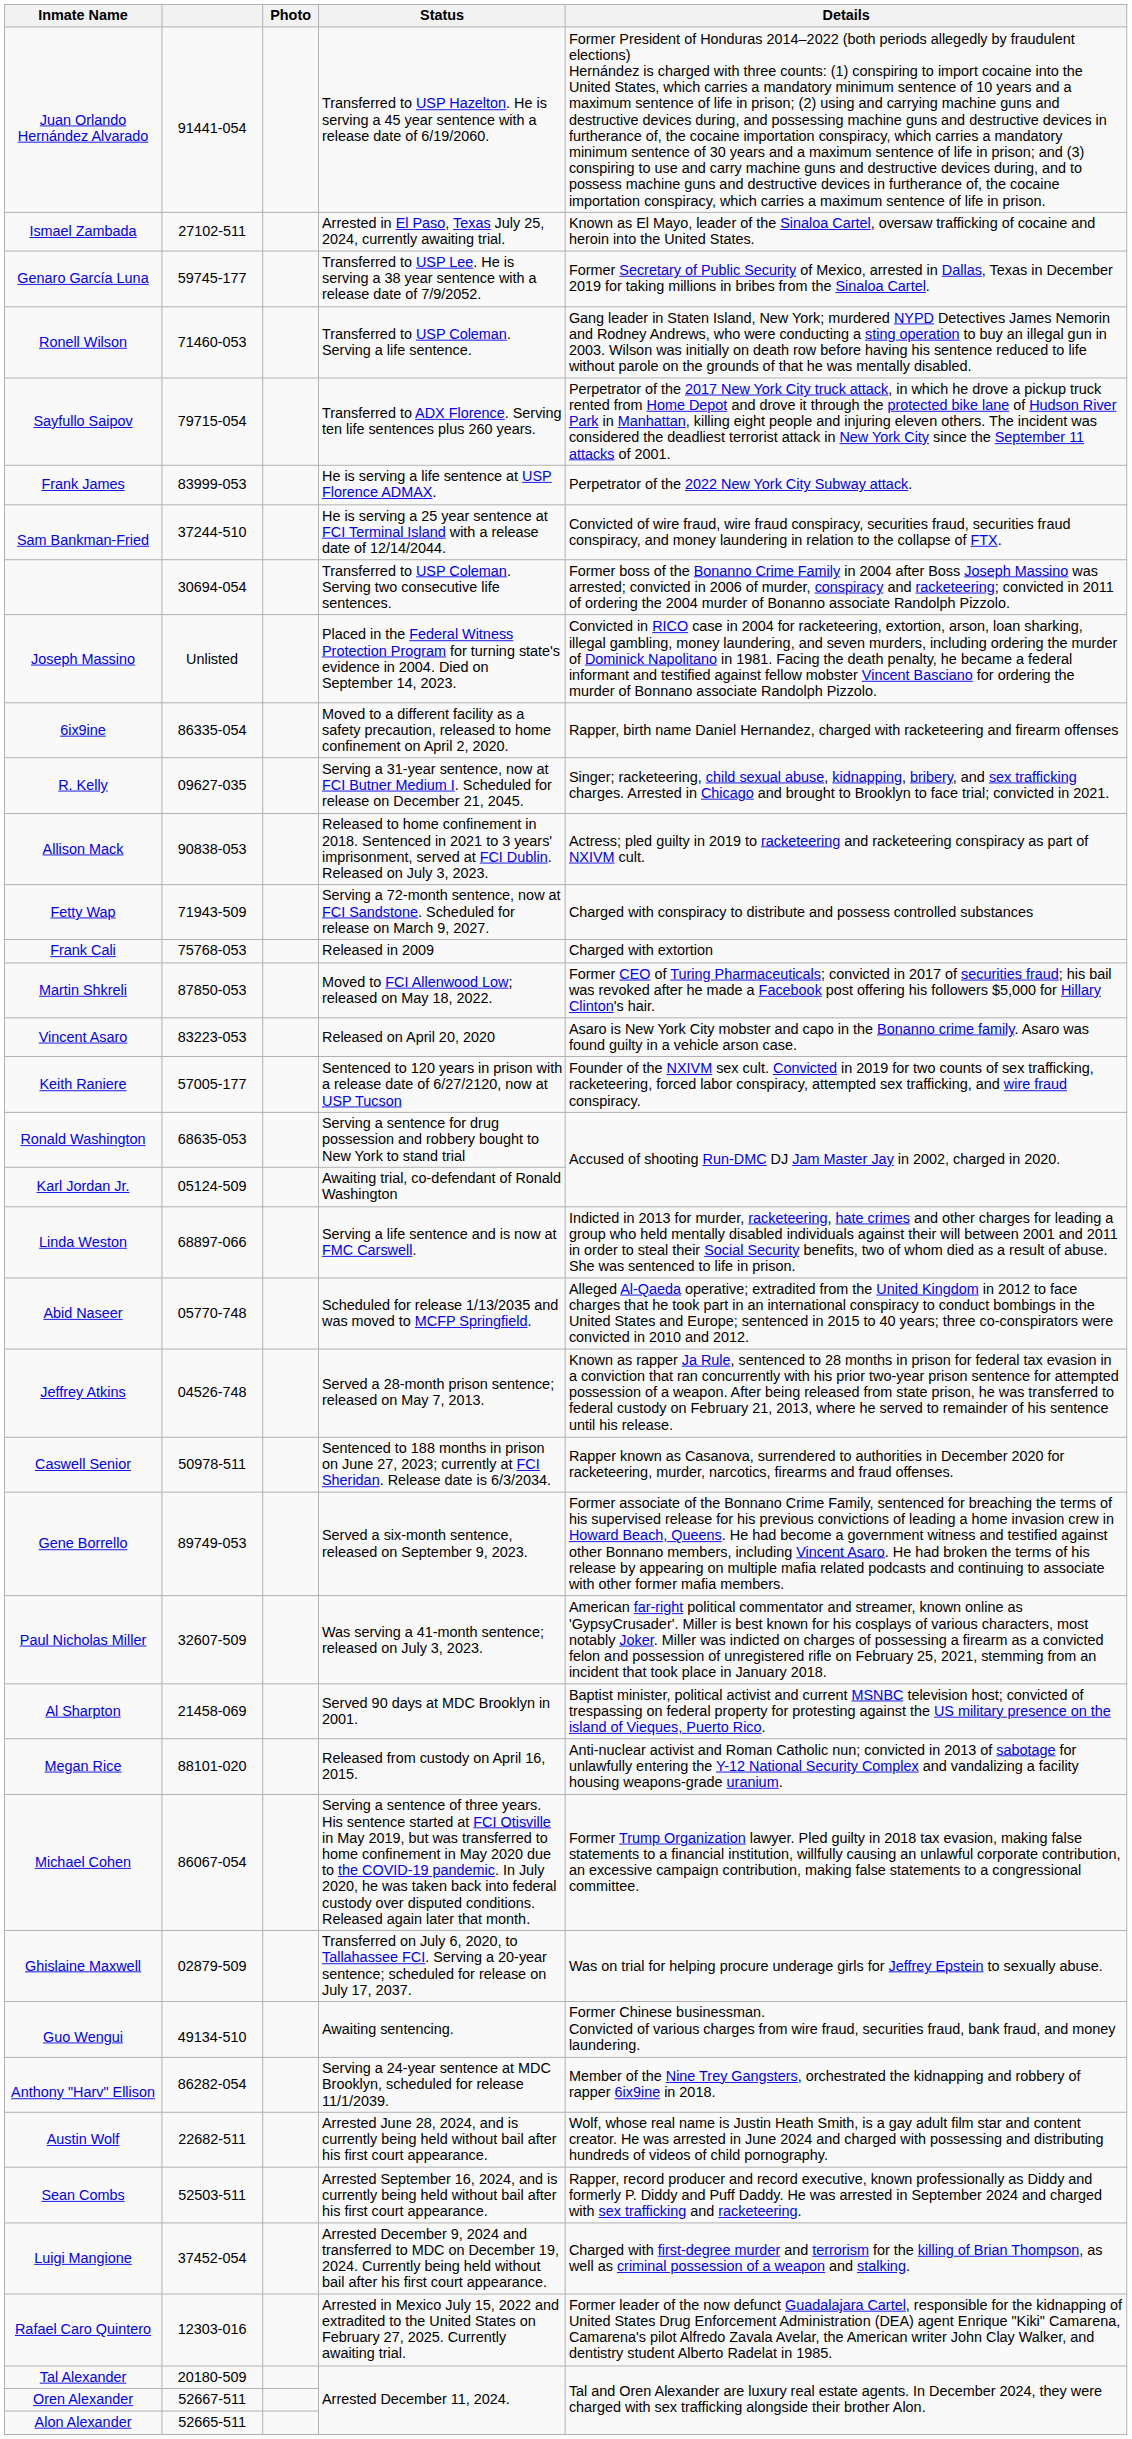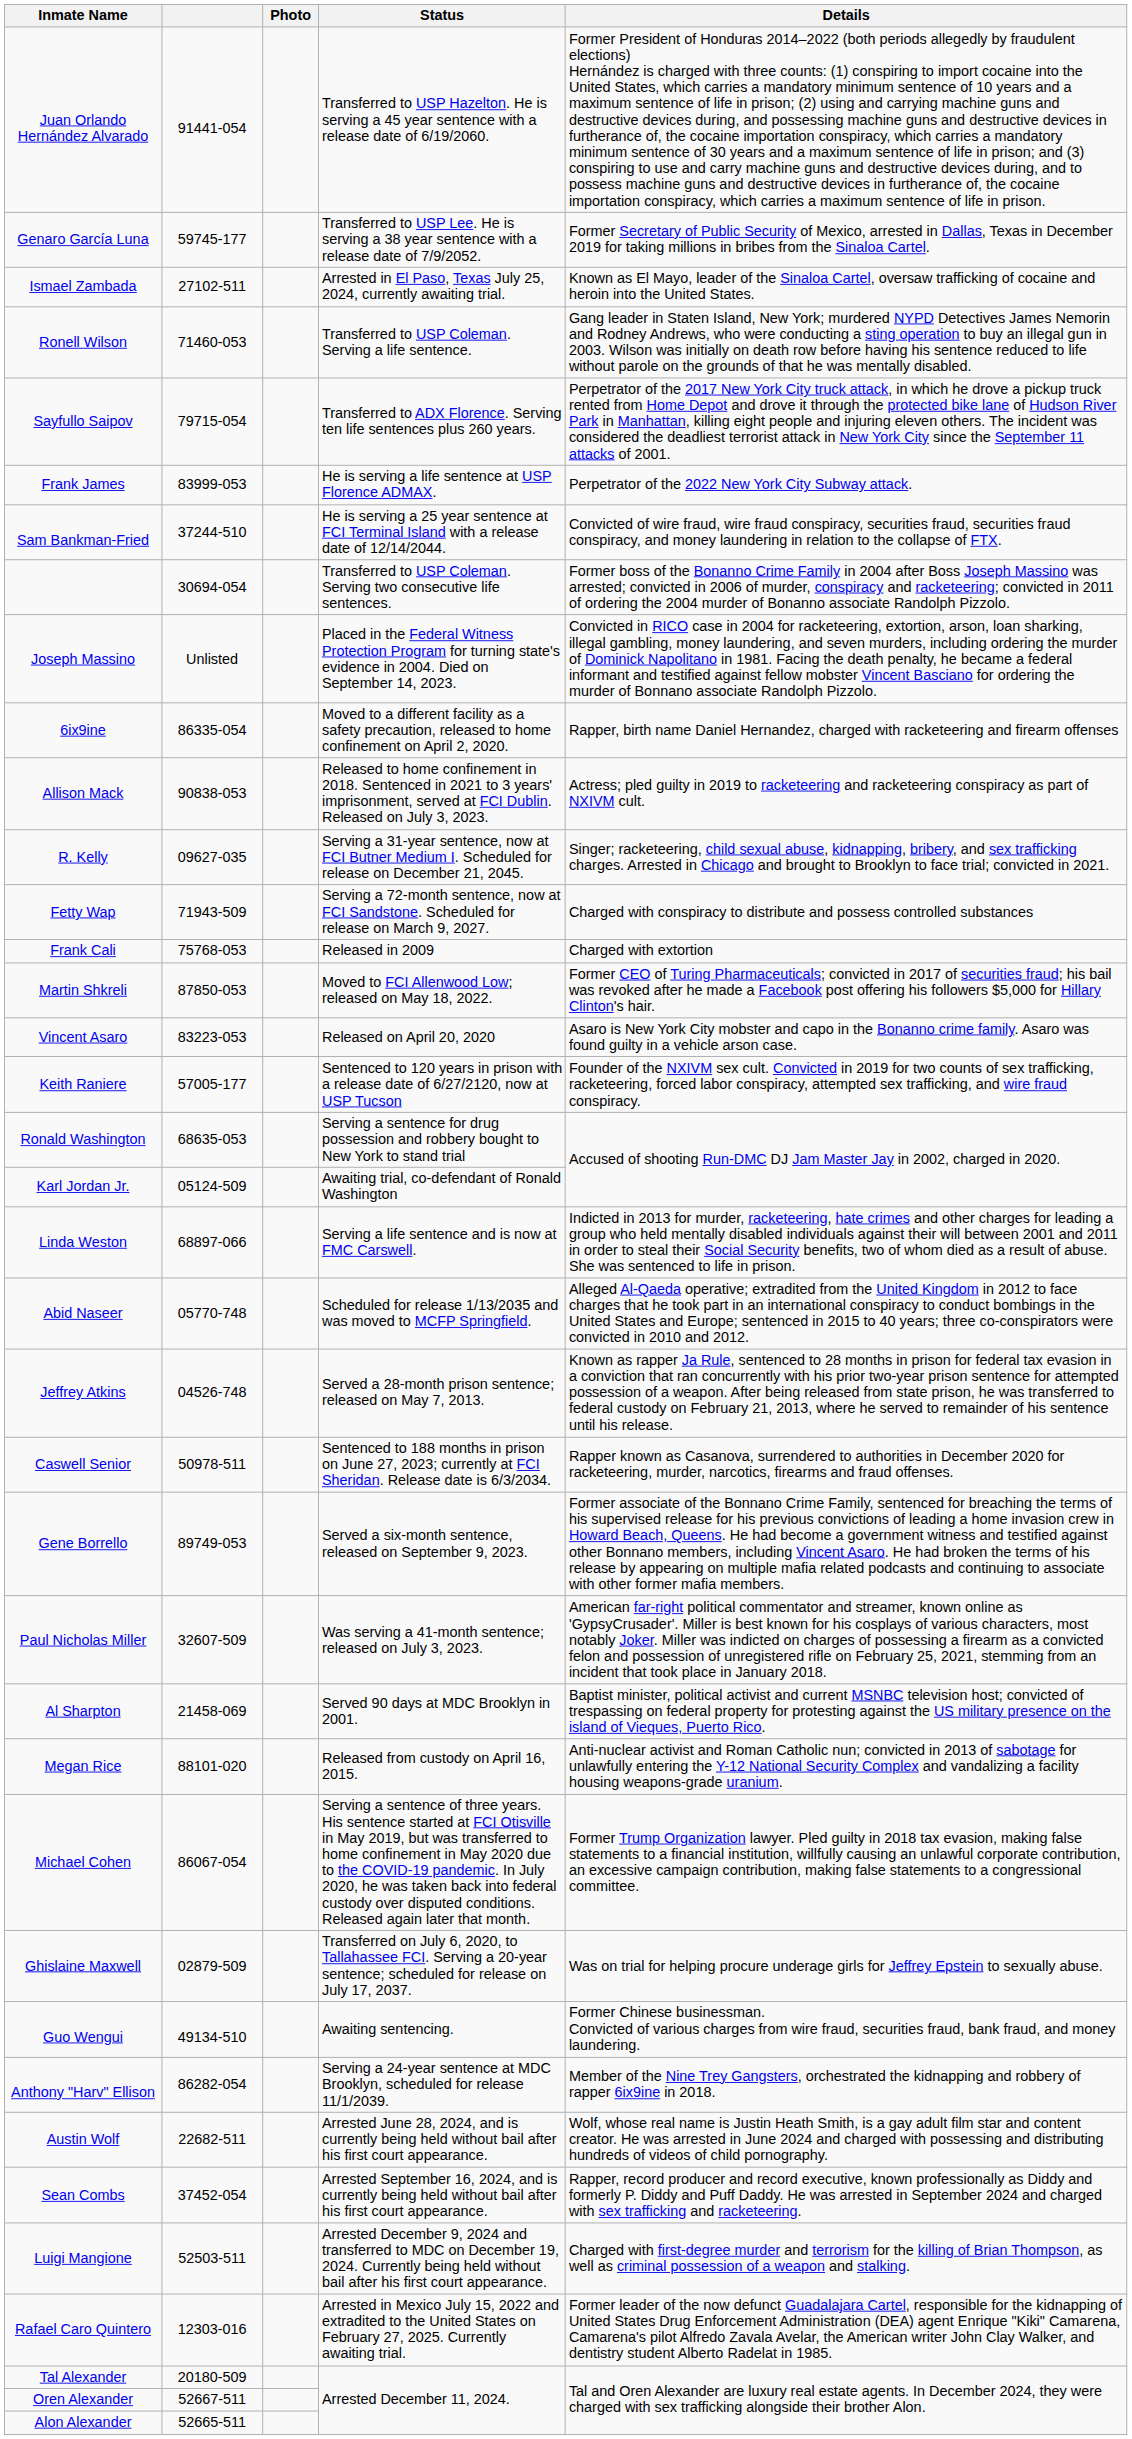rows swapped: (83, 278) <-> (83, 231)
rows swapped: (83, 848) <-> (83, 785)
(212, 2195) 52503-511 -> (212, 2195) 37452-054
(212, 2258) 37452-054 -> (212, 2258) 52503-511
